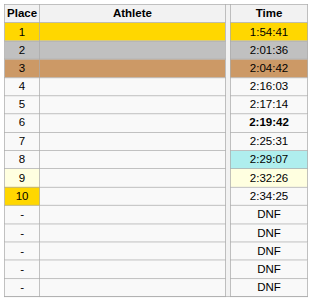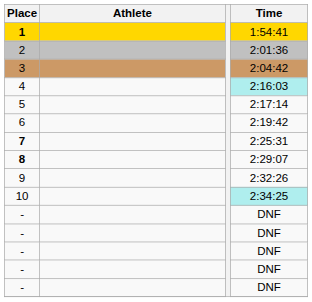(22, 31) normal -> (22, 31) bold
(269, 86) no background -> (269, 86) paleturquoise background
(269, 123) bold -> (269, 123) normal
(22, 141) normal -> (22, 141) bold
(22, 159) normal -> (22, 159) bold
(269, 159) paleturquoise background -> (269, 159) no background
(22, 178) lightyellow background -> (22, 178) no background
(269, 178) lightyellow background -> (269, 178) no background
(22, 196) gold background -> (22, 196) no background
(269, 196) no background -> (269, 196) paleturquoise background
